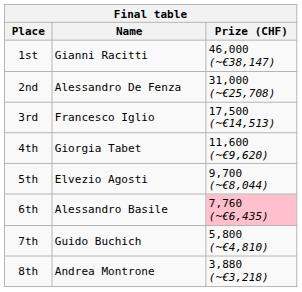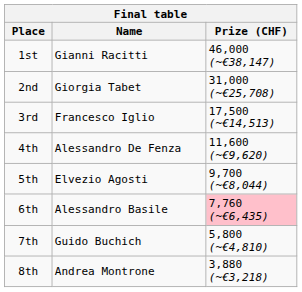(118, 87) Alessandro De Fenza -> (98, 87) Giorgia Tabet
(98, 148) Giorgia Tabet -> (118, 148) Alessandro De Fenza
